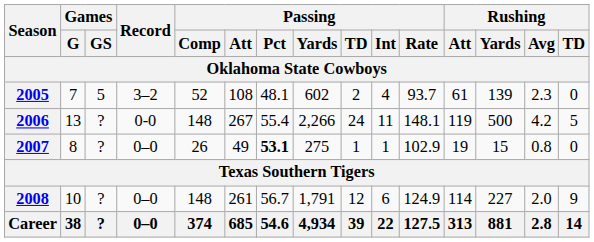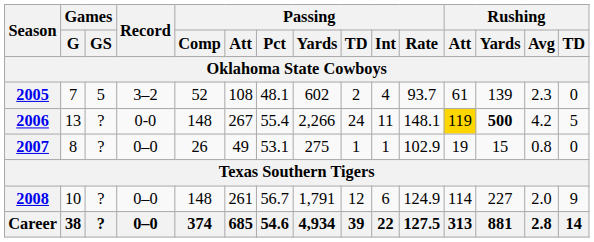(460, 120) no background -> (460, 120) gold background
(500, 120) normal -> (500, 120) bold
(275, 146) bold -> (275, 146) normal
